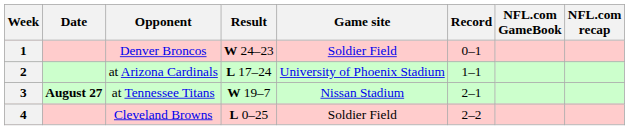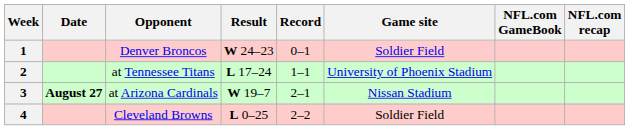columns swapped: (472, 22) <-> (362, 22)
(163, 72) at Arizona Cardinals -> (163, 72) at Tennessee Titans
(163, 93) at Tennessee Titans -> (163, 93) at Arizona Cardinals
